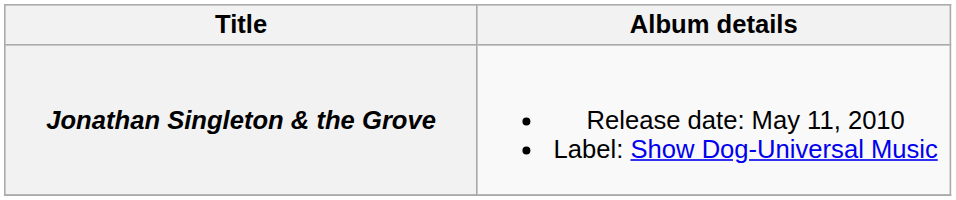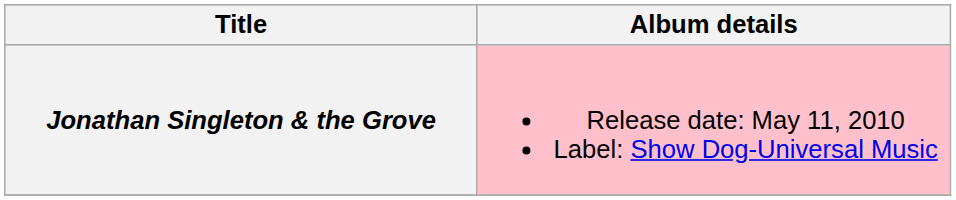(714, 135) no background -> (714, 135) pink background
